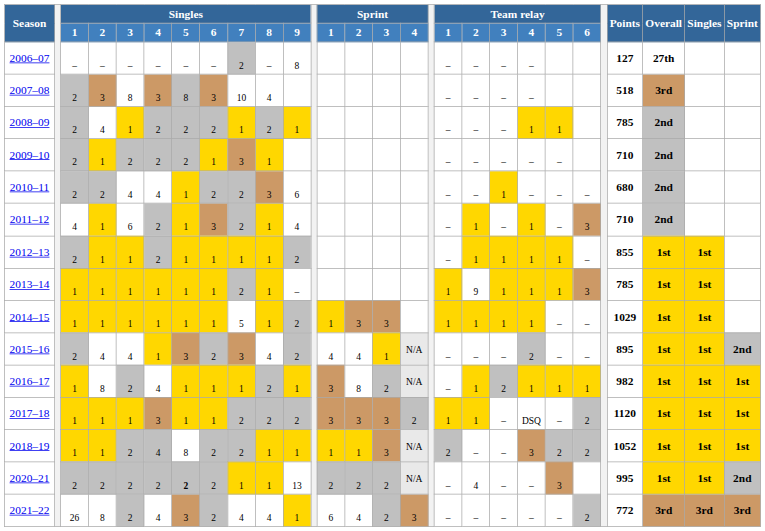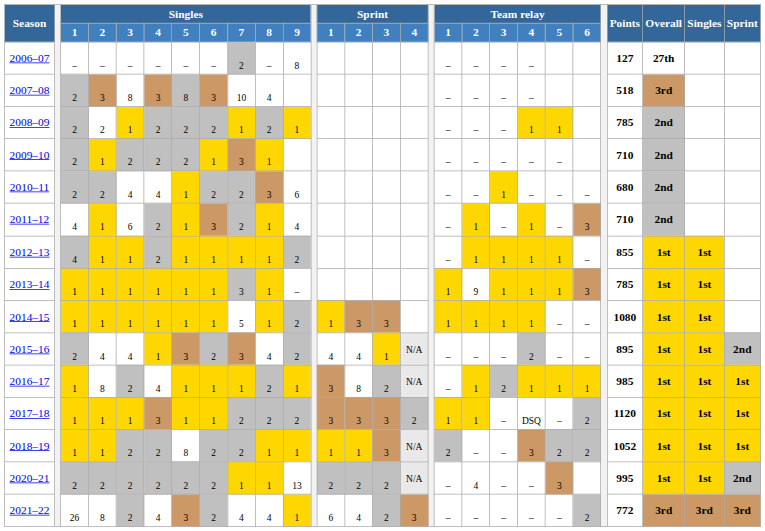(102, 130) 4 -> (102, 130) 2
(75, 260) 2 -> (75, 260) 4
(241, 292) 2 -> (241, 292) 3
(625, 316) 1029 -> (625, 316) 1080
(625, 381) 982 -> (625, 381) 985
(158, 453) 4 -> (158, 453) 2
(186, 485) bold -> (186, 486) normal
